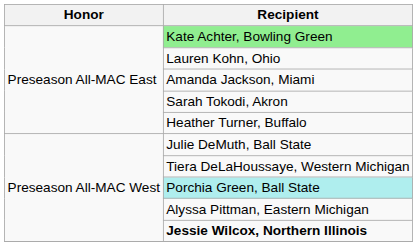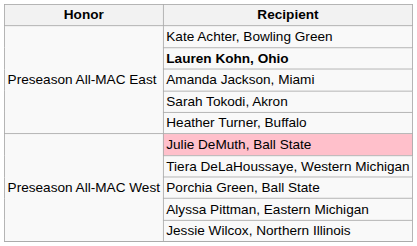(249, 36) lightgreen background -> (249, 36) no background
(223, 58) normal -> (227, 58) bold
(239, 144) no background -> (239, 144) pink background
(243, 187) paleturquoise background -> (243, 187) no background
(267, 230) bold -> (258, 230) normal
